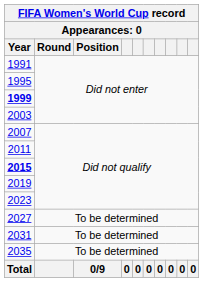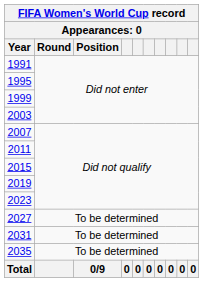(19, 99) bold -> (19, 99) normal
(19, 167) bold -> (19, 167) normal
